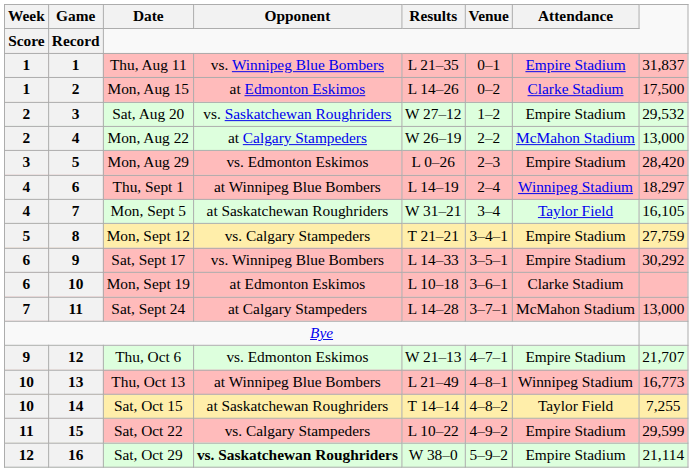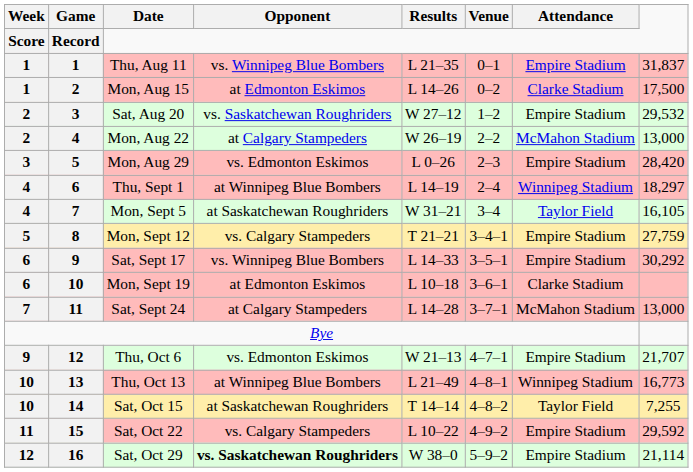(663, 430) 29,599 -> (663, 430) 29,592
